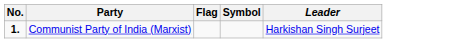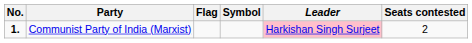+ column: (425, 12)
(323, 29) no background -> (323, 29) pink background
